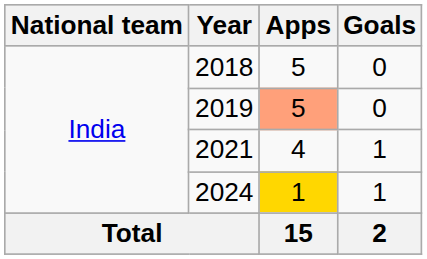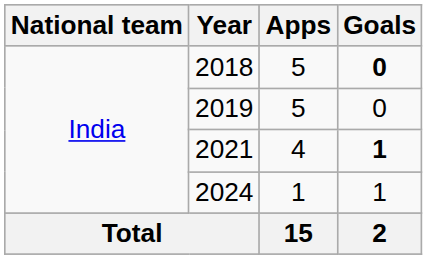(380, 66) normal -> (380, 66) bold
(298, 108) lightsalmon background -> (298, 108) no background
(380, 150) normal -> (380, 150) bold
(298, 191) gold background -> (298, 191) no background
